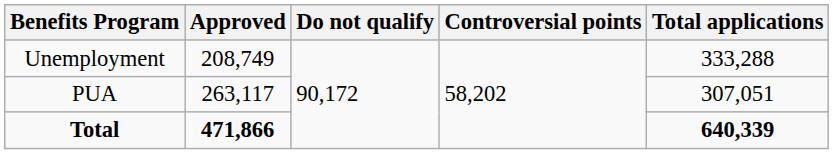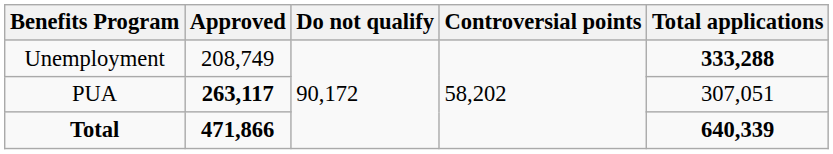(738, 58) normal -> (738, 58) bold
(238, 93) normal -> (238, 93) bold
